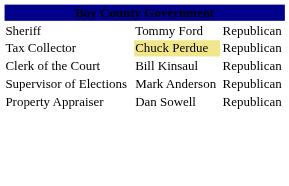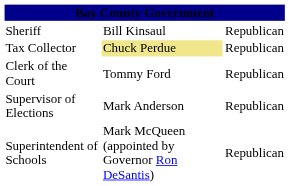(169, 30) Tommy Ford -> (134, 30) Bill Kinsaul
(167, 66) Bill Kinsaul -> (137, 73) Tommy Ford
+ row: (52, 152)
- row: (55, 101)
